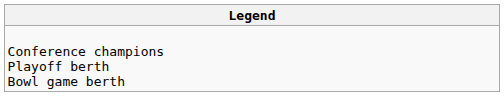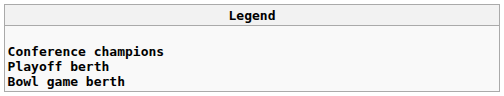(86, 66) normal -> (86, 66) bold
